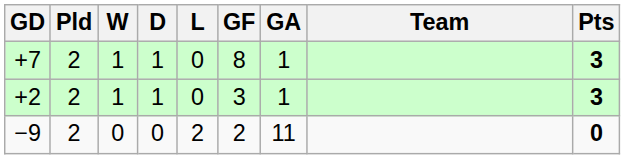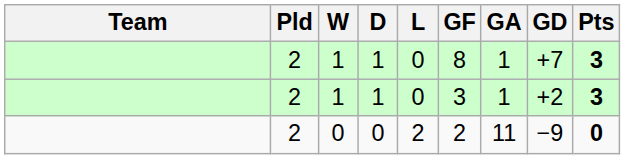columns swapped: (440, 23) <-> (28, 23)
